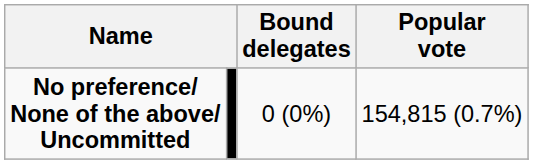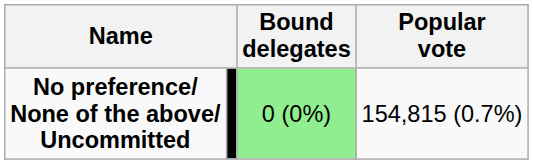(296, 113) no background -> (296, 113) lightgreen background
